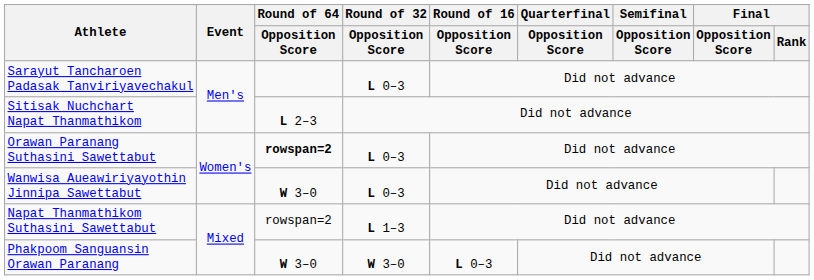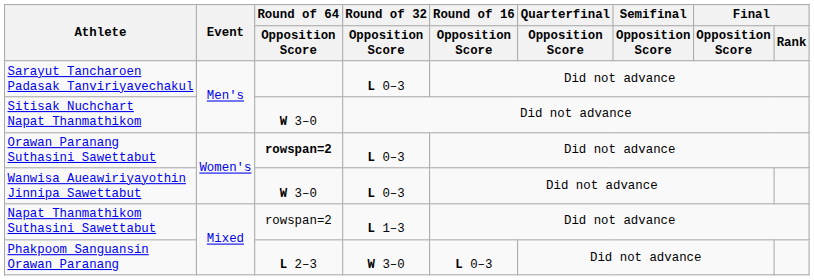(298, 122) L 2–3 -> (298, 122) W 3–0
(298, 264) W 3–0 -> (298, 264) L 2–3
